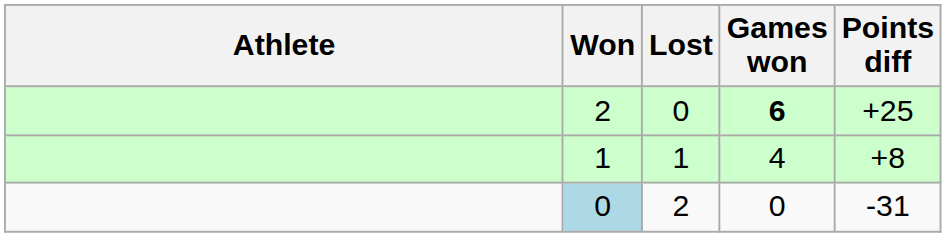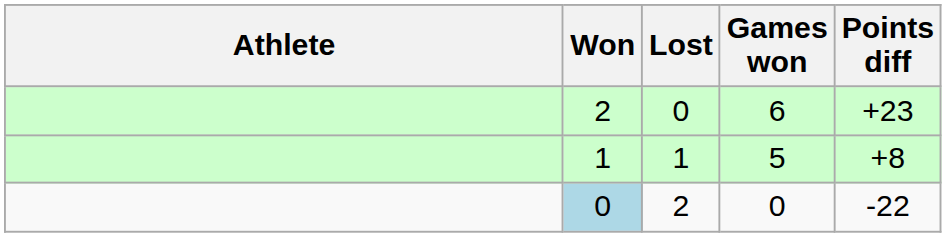(777, 110) bold -> (777, 110) normal
(888, 110) +25 -> (888, 110) +23
(777, 158) 4 -> (777, 158) 5
(888, 206) -31 -> (888, 206) -22
